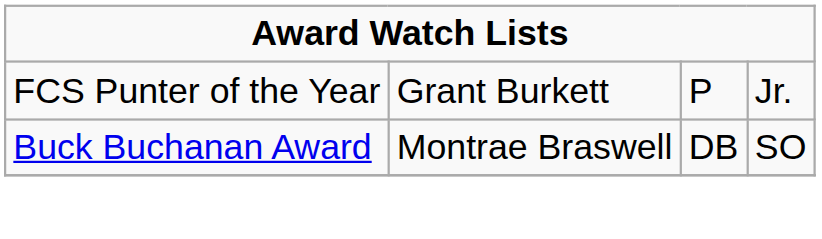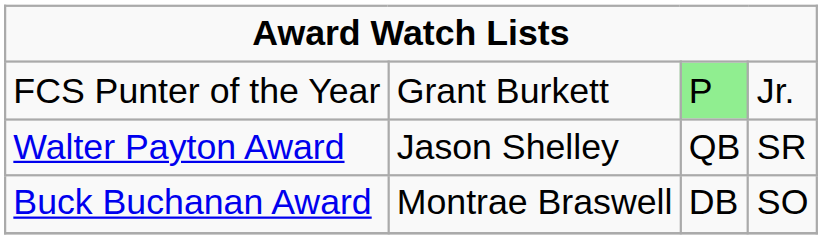(701, 90) no background -> (701, 90) lightgreen background
+ row: (179, 146)
